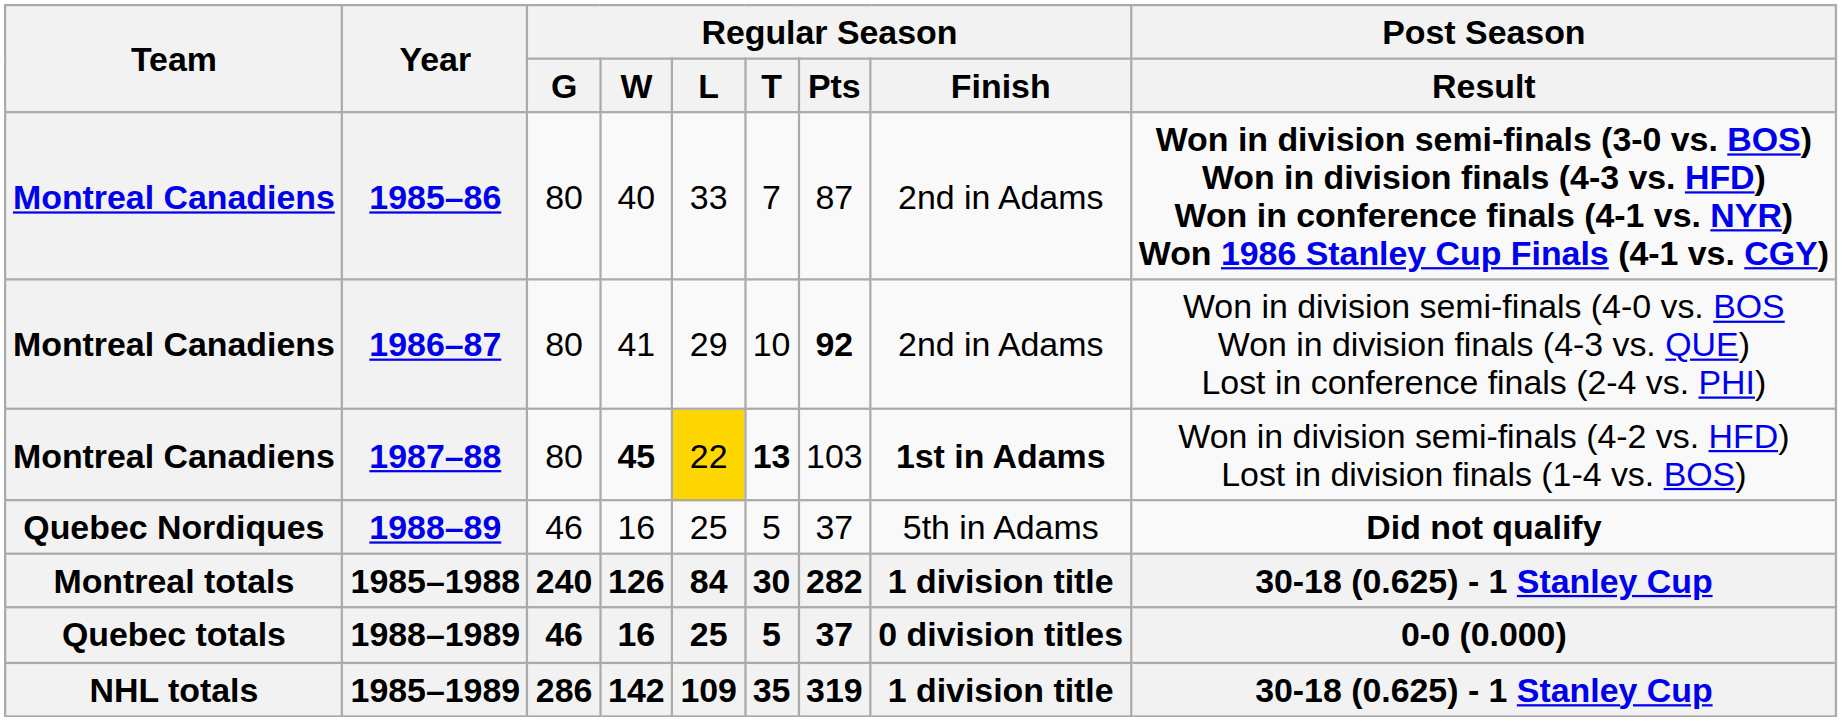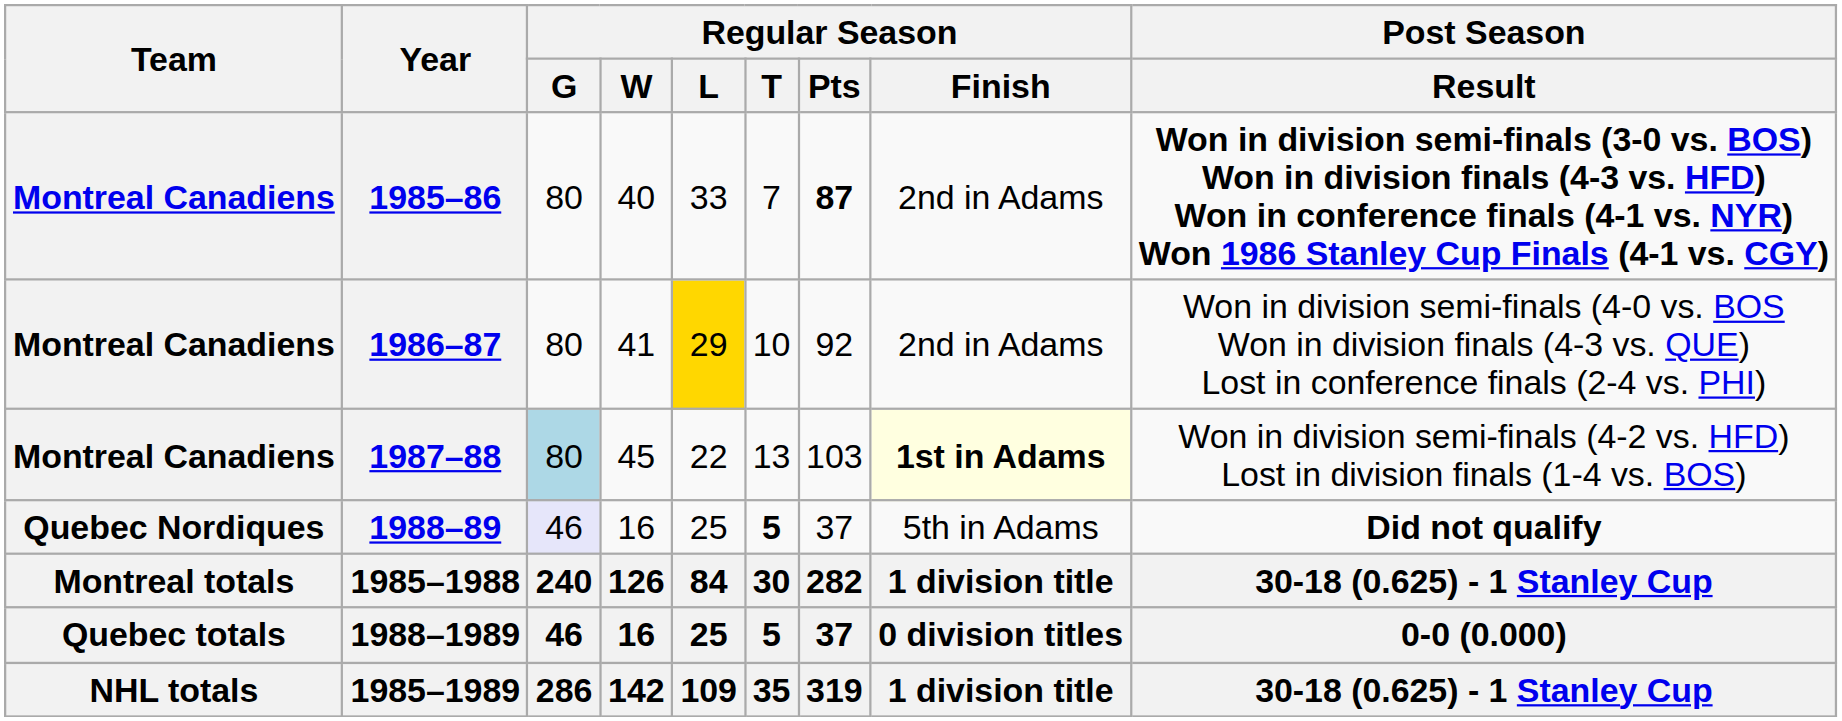(834, 196) normal -> (834, 196) bold
(709, 345) no background -> (709, 345) gold background
(834, 345) bold -> (834, 345) normal
(564, 455) no background -> (564, 455) lightblue background
(636, 455) bold -> (636, 455) normal
(709, 455) gold background -> (709, 455) no background
(772, 455) bold -> (772, 455) normal
(1001, 455) no background -> (1001, 455) lightyellow background
(564, 528) no background -> (564, 528) lavender background
(771, 528) normal -> (771, 528) bold
